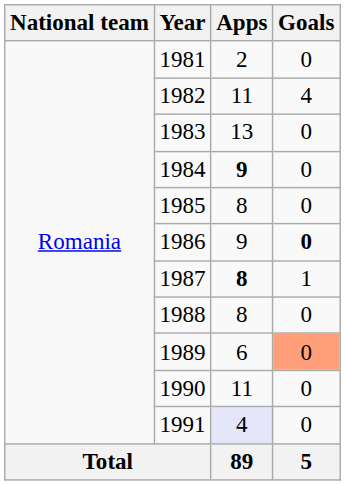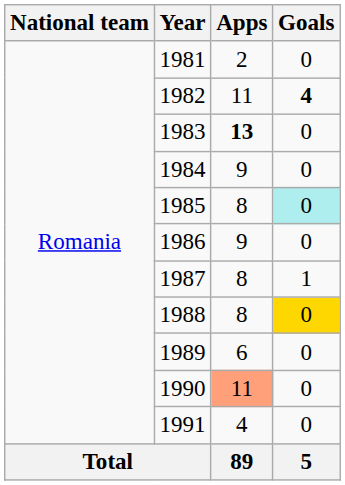(306, 95) normal -> (306, 95) bold
(242, 132) normal -> (242, 132) bold
(242, 168) bold -> (242, 168) normal
(306, 205) no background -> (306, 205) paleturquoise background
(306, 242) bold -> (306, 242) normal
(242, 278) bold -> (242, 278) normal
(306, 315) no background -> (306, 315) gold background
(306, 351) lightsalmon background -> (306, 351) no background
(242, 388) no background -> (242, 388) lightsalmon background
(242, 424) lavender background -> (242, 424) no background
